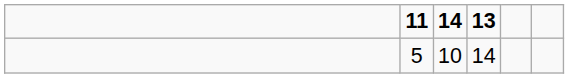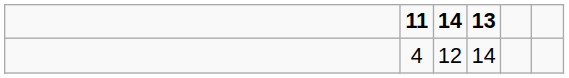(417, 55) 5 -> (417, 55) 4
(450, 55) 10 -> (450, 55) 12
